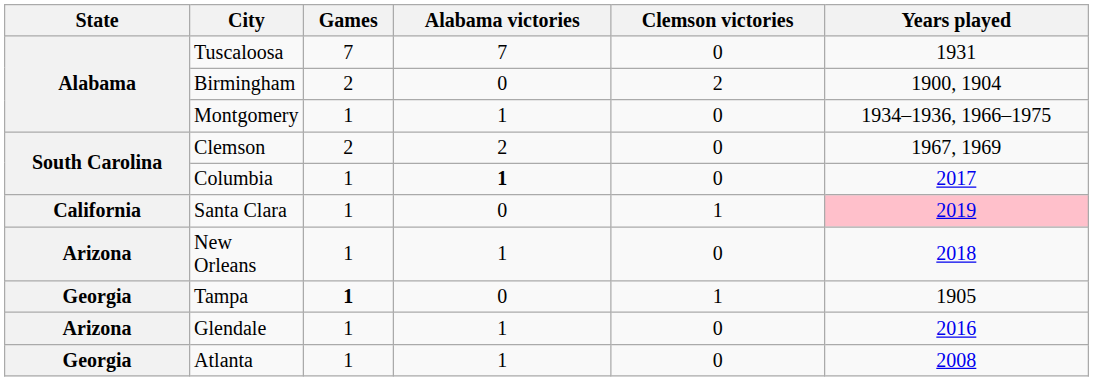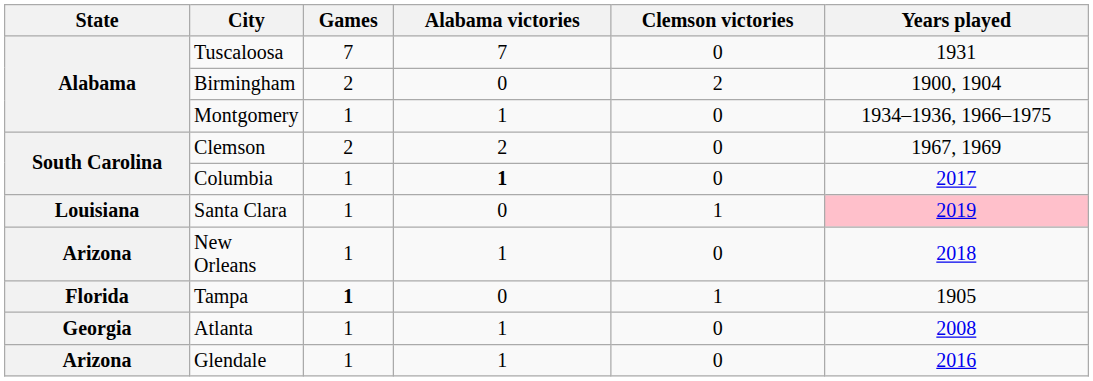(97, 210) California -> (97, 210) Louisiana
(97, 296) Georgia -> (97, 296) Florida
rows swapped: (230, 328) <-> (224, 360)
